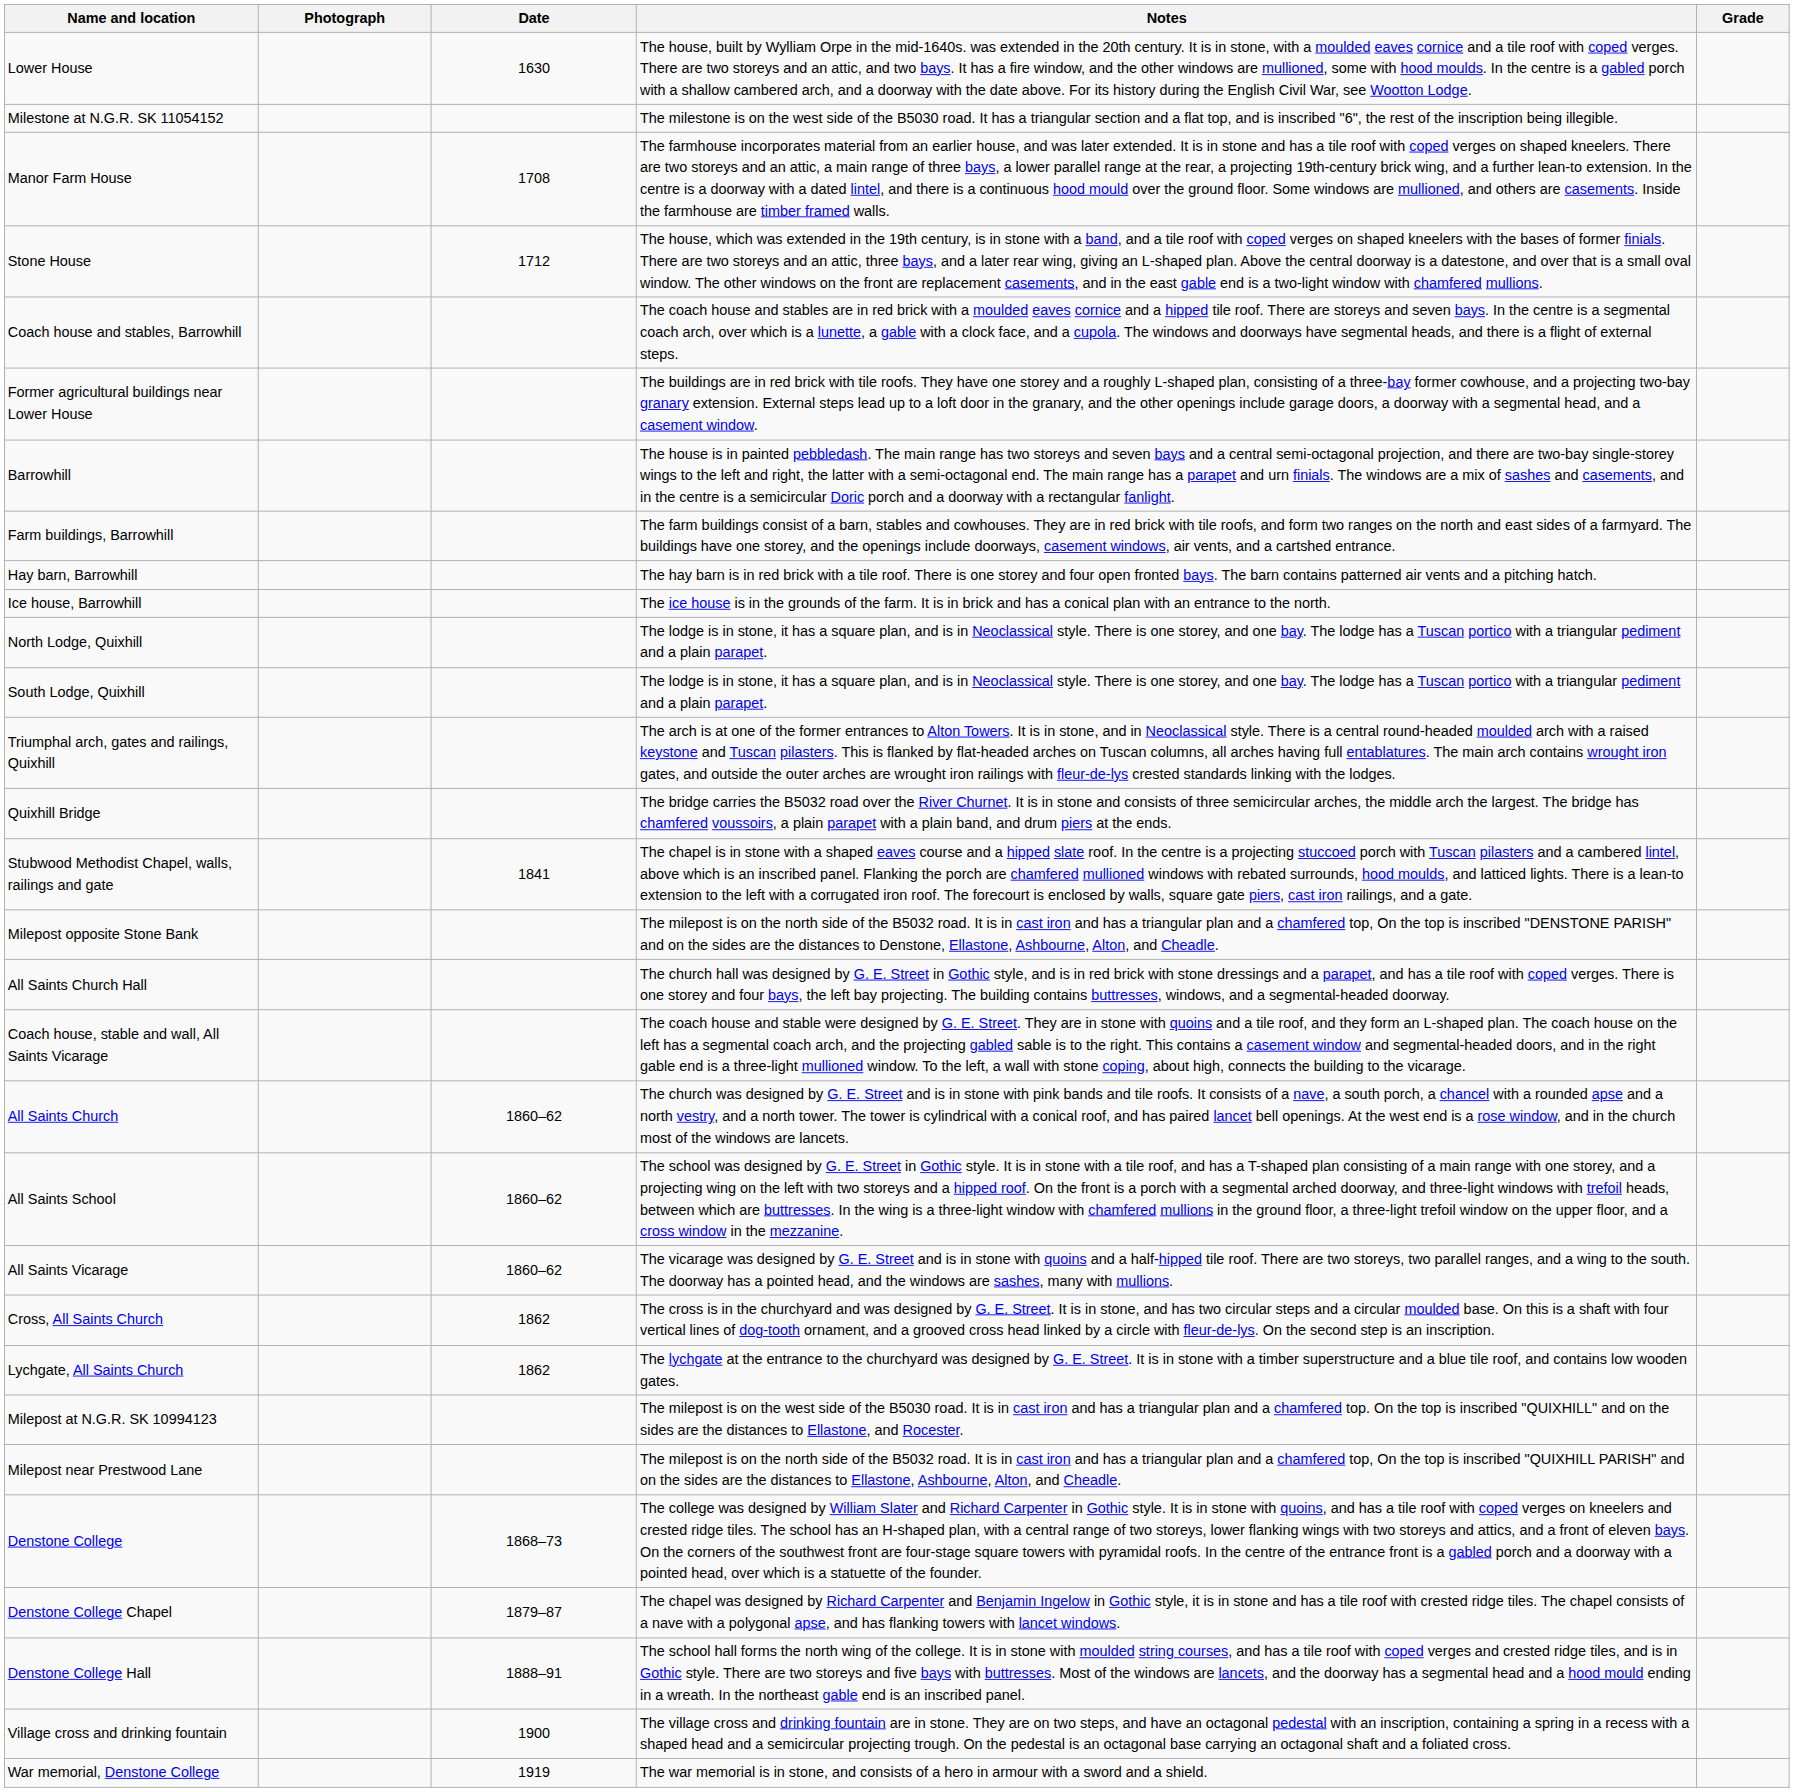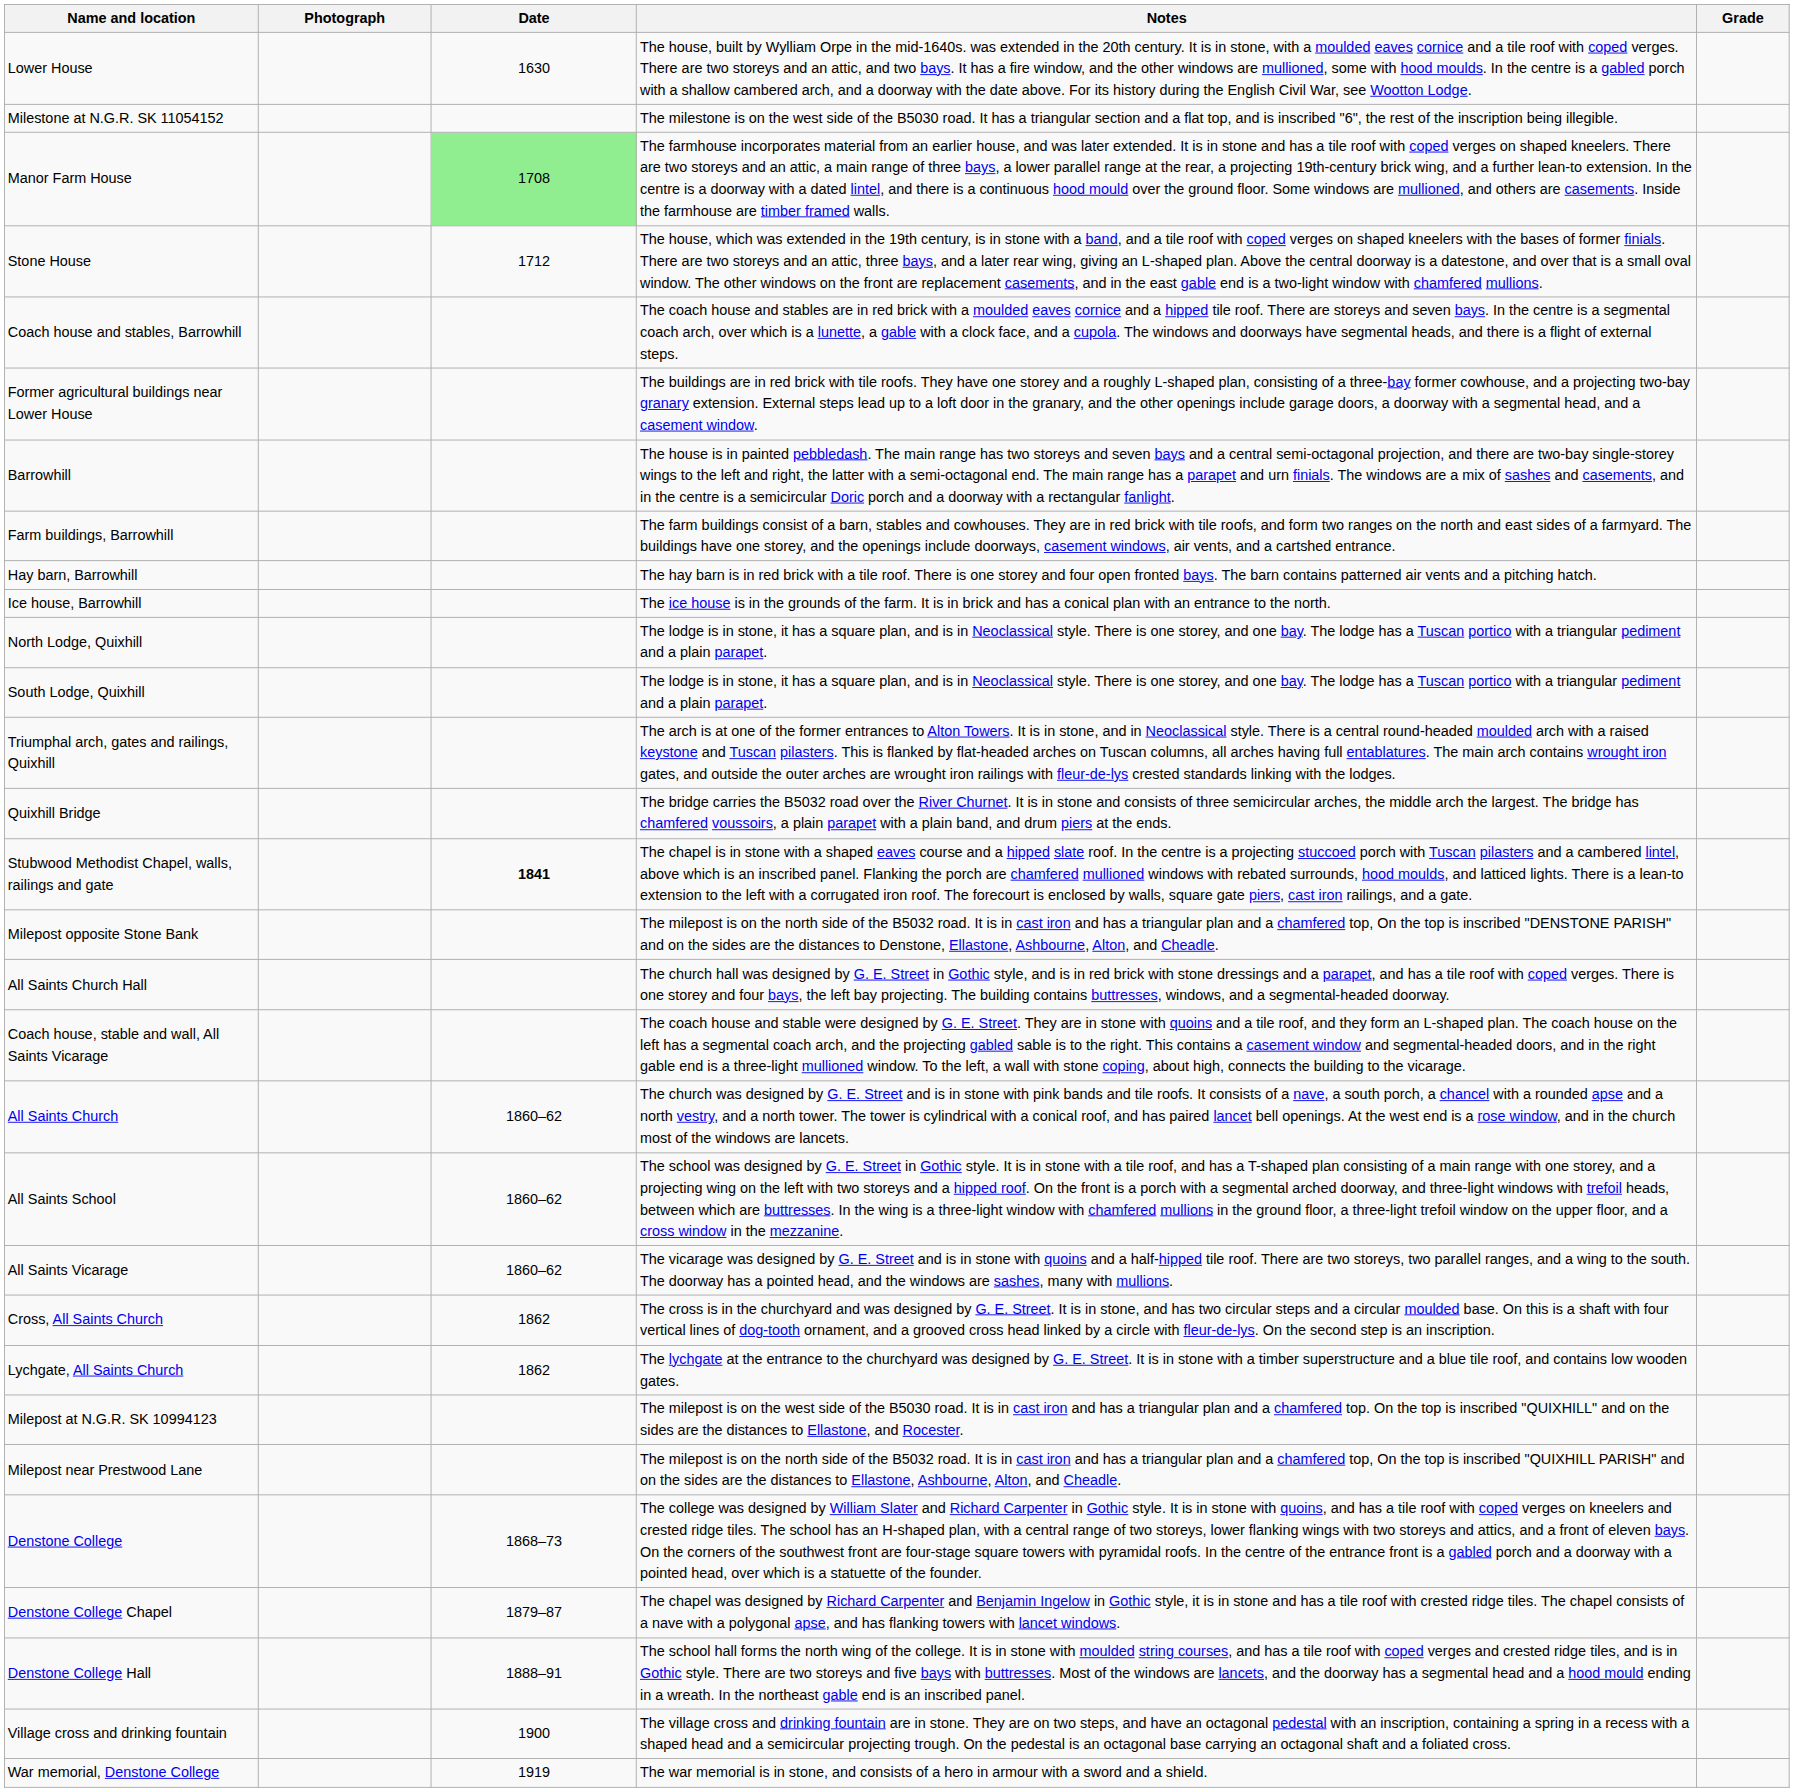(534, 178) no background -> (534, 178) lightgreen background
(534, 874) normal -> (534, 874) bold
